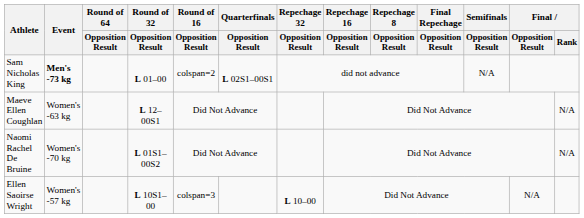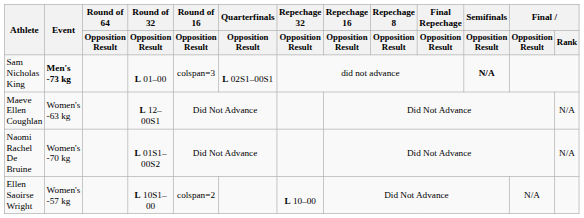(196, 74) colspan=2 -> (196, 74) colspan=3
(487, 74) normal -> (487, 74) bold
(196, 195) colspan=3 -> (196, 195) colspan=2
